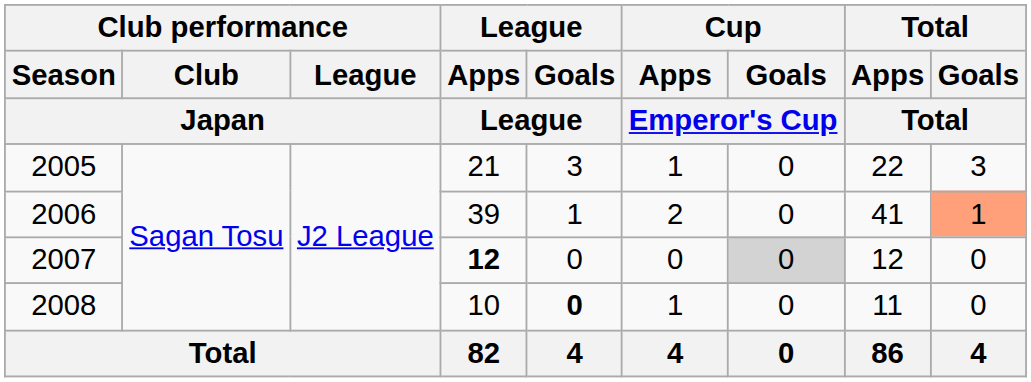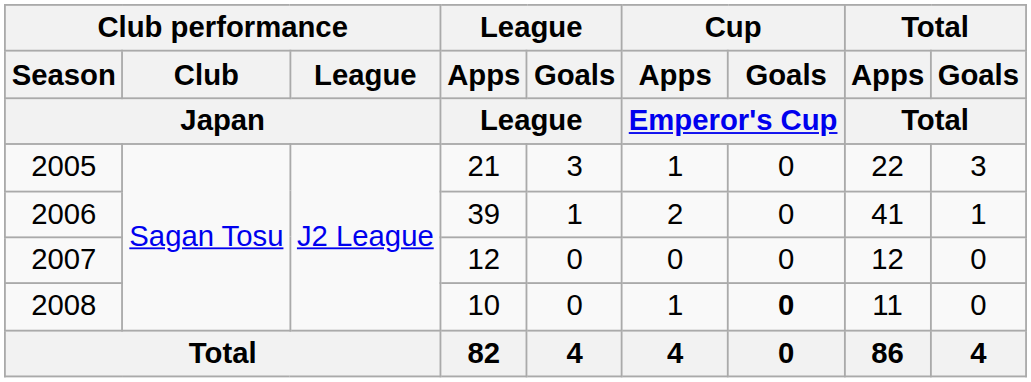(978, 213) lightsalmon background -> (978, 213) no background
(484, 259) bold -> (484, 259) normal
(786, 259) lightgrey background -> (786, 259) no background
(575, 306) bold -> (575, 306) normal
(786, 306) normal -> (786, 306) bold
